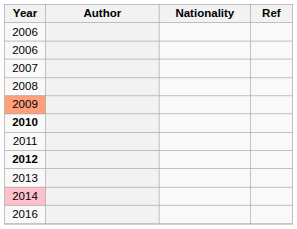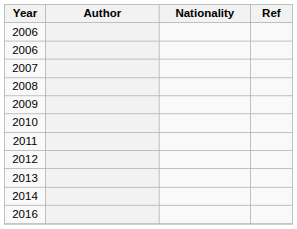(25, 104) lightsalmon background -> (25, 104) no background
(25, 123) bold -> (25, 123) normal
(25, 159) bold -> (25, 159) normal
(25, 196) pink background -> (25, 196) no background
